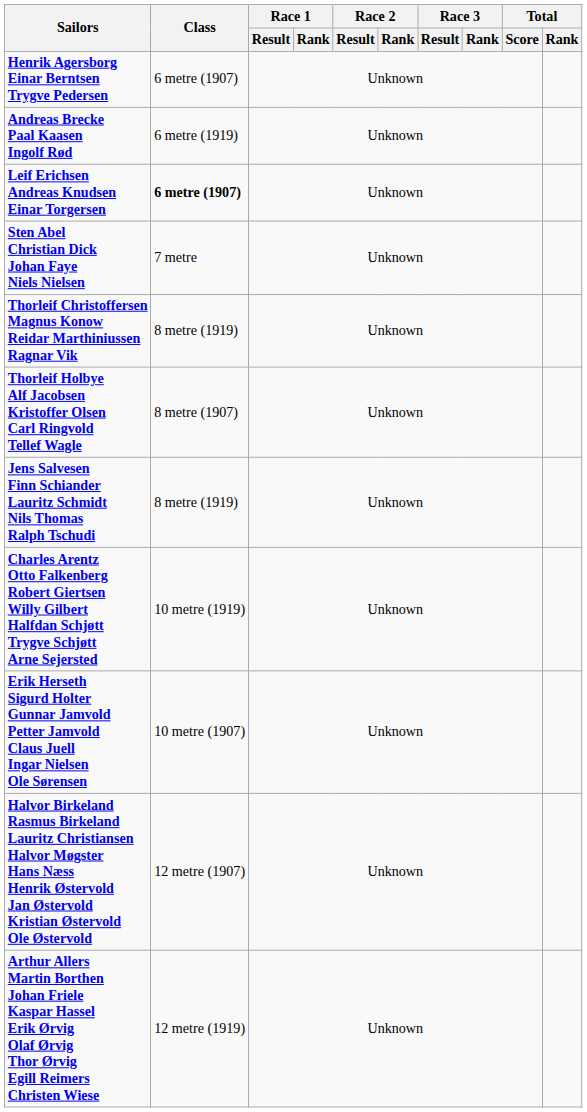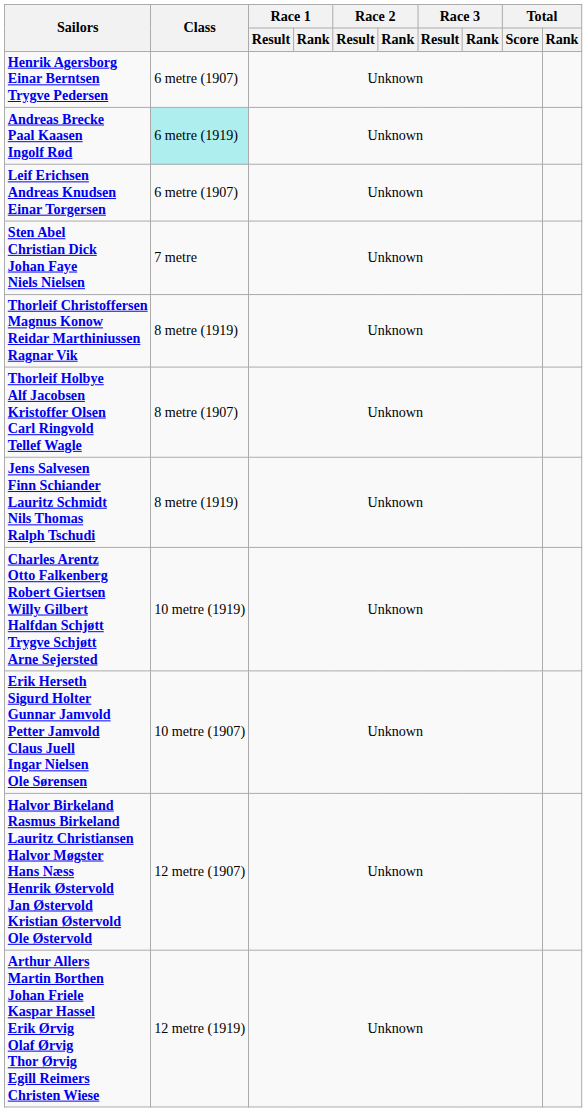(196, 136) no background -> (196, 136) paleturquoise background
(198, 192) bold -> (196, 192) normal
